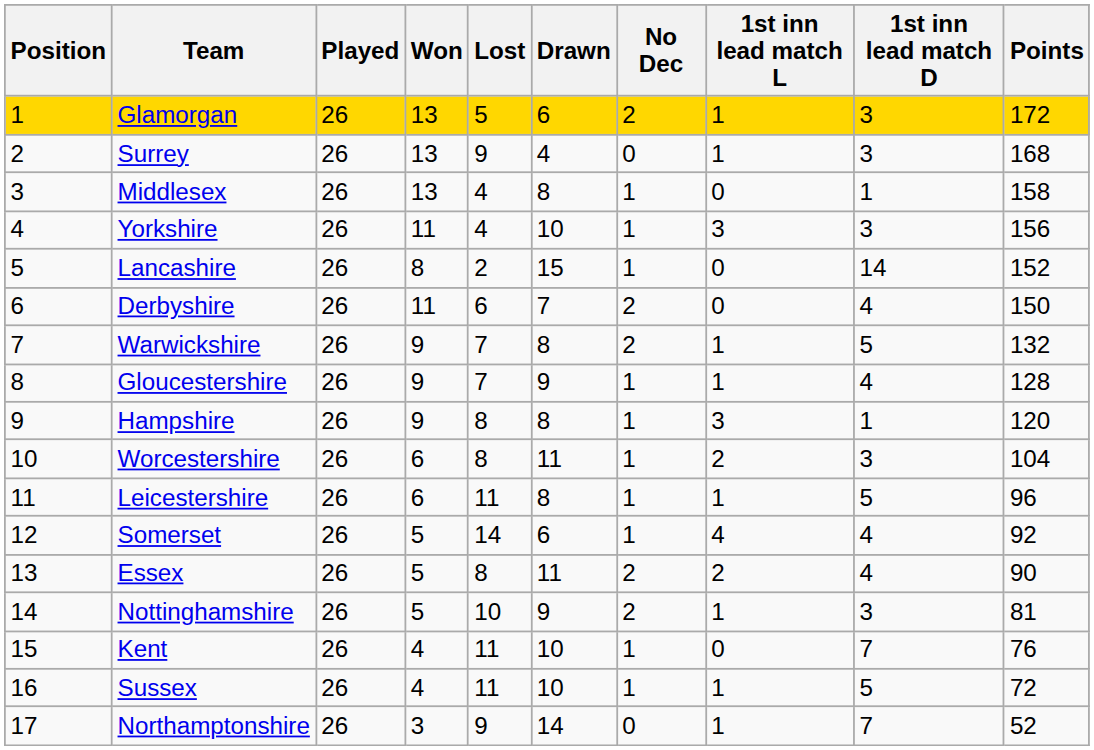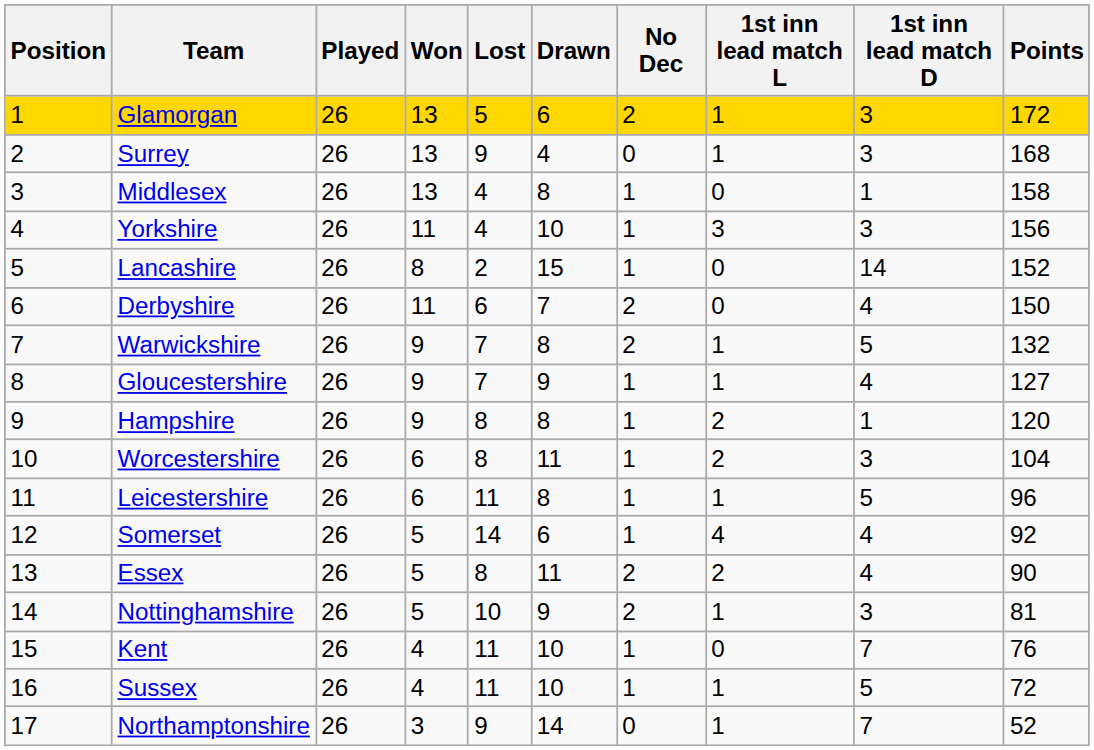(1030, 382) 128 -> (1030, 382) 127
(718, 420) 3 -> (718, 420) 2
